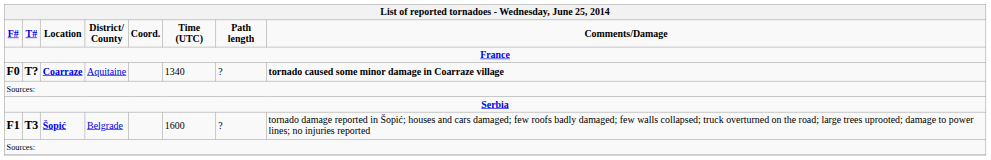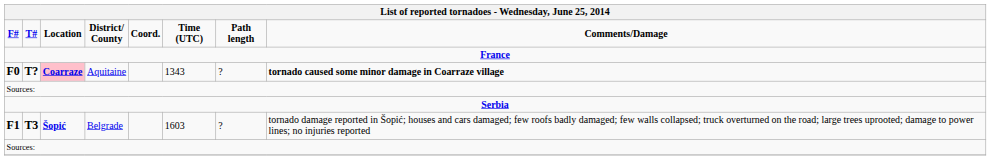(63, 71) no background -> (63, 71) pink background
(175, 71) 1340 -> (175, 71) 1343
(175, 125) 1600 -> (175, 125) 1603
